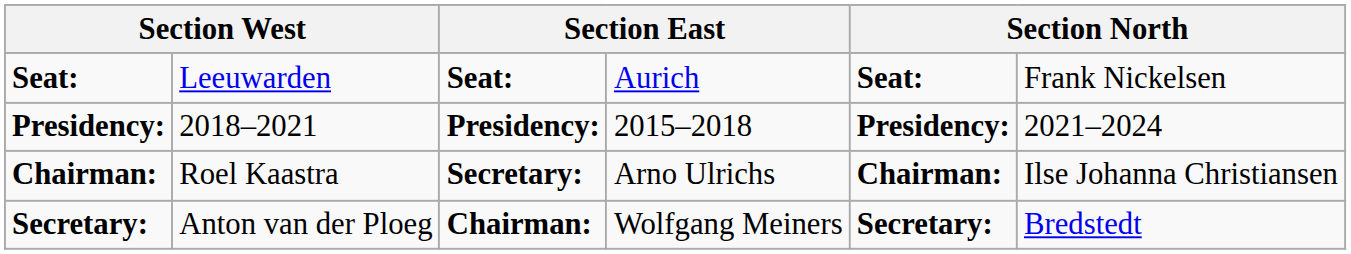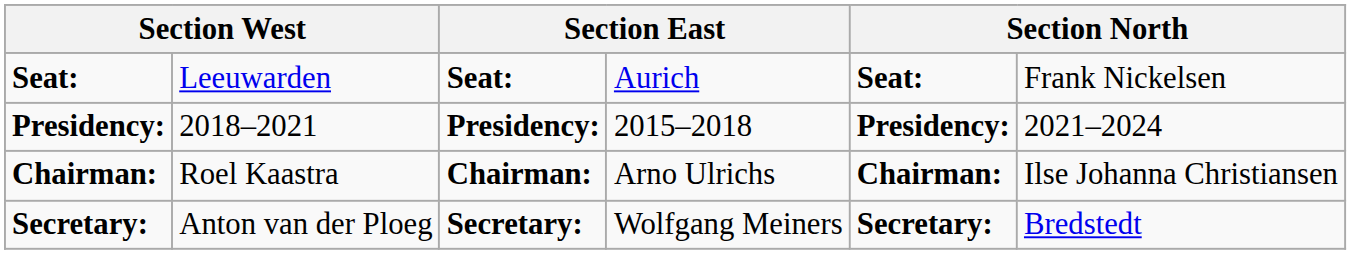(515, 175) Secretary: -> (519, 175) Chairman:
(519, 223) Chairman: -> (515, 223) Secretary:
